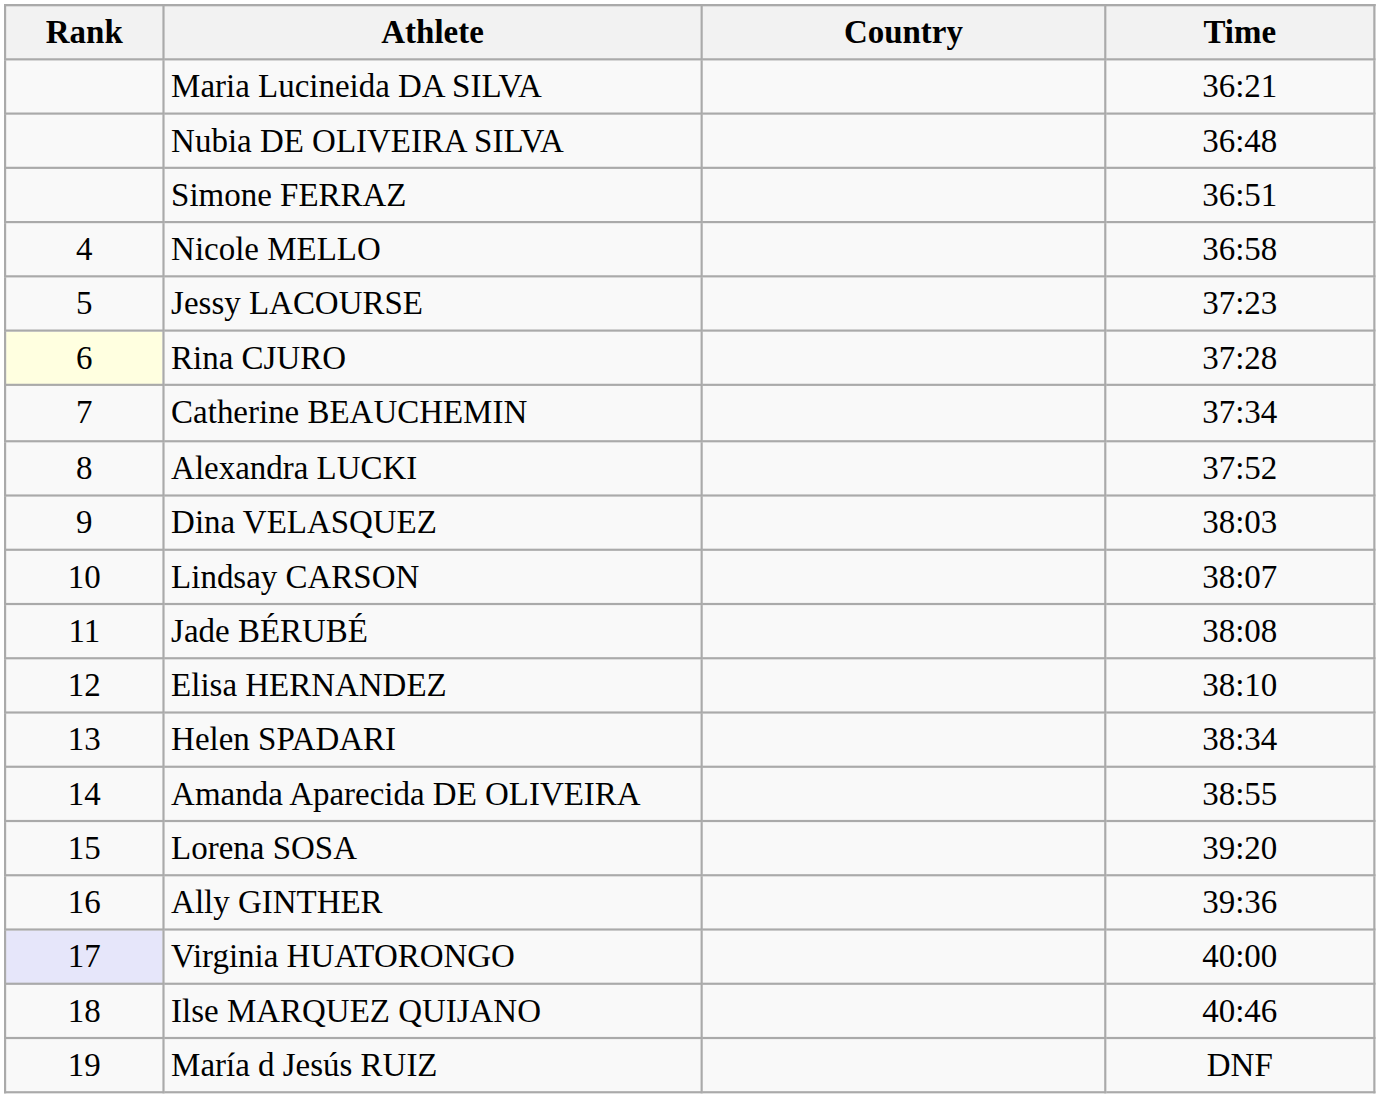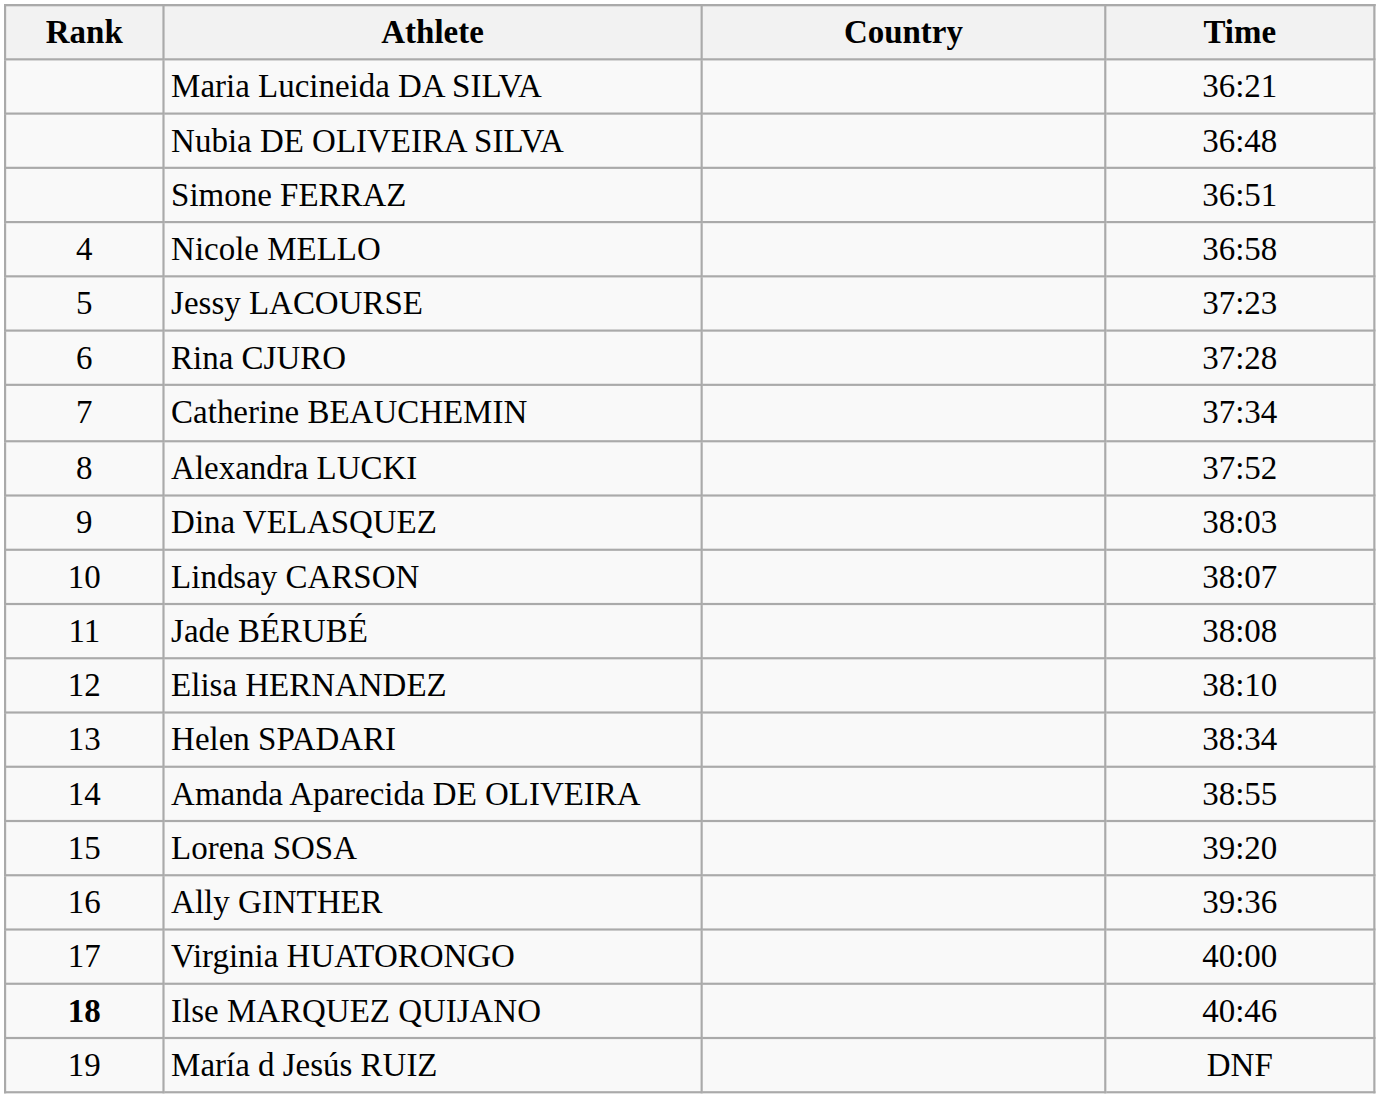(84, 358) lightyellow background -> (84, 358) no background
(84, 956) lavender background -> (84, 956) no background
(84, 1010) normal -> (84, 1010) bold
